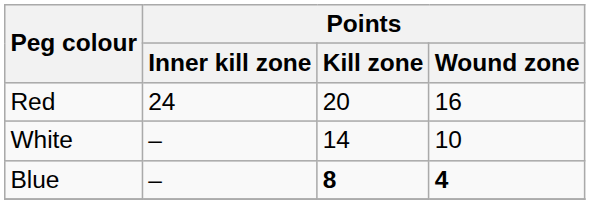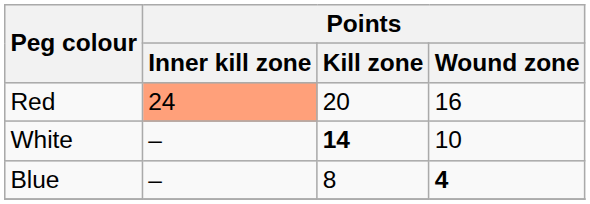(162, 101) no background -> (162, 101) lightsalmon background
(336, 140) normal -> (336, 140) bold
(330, 179) bold -> (330, 179) normal
